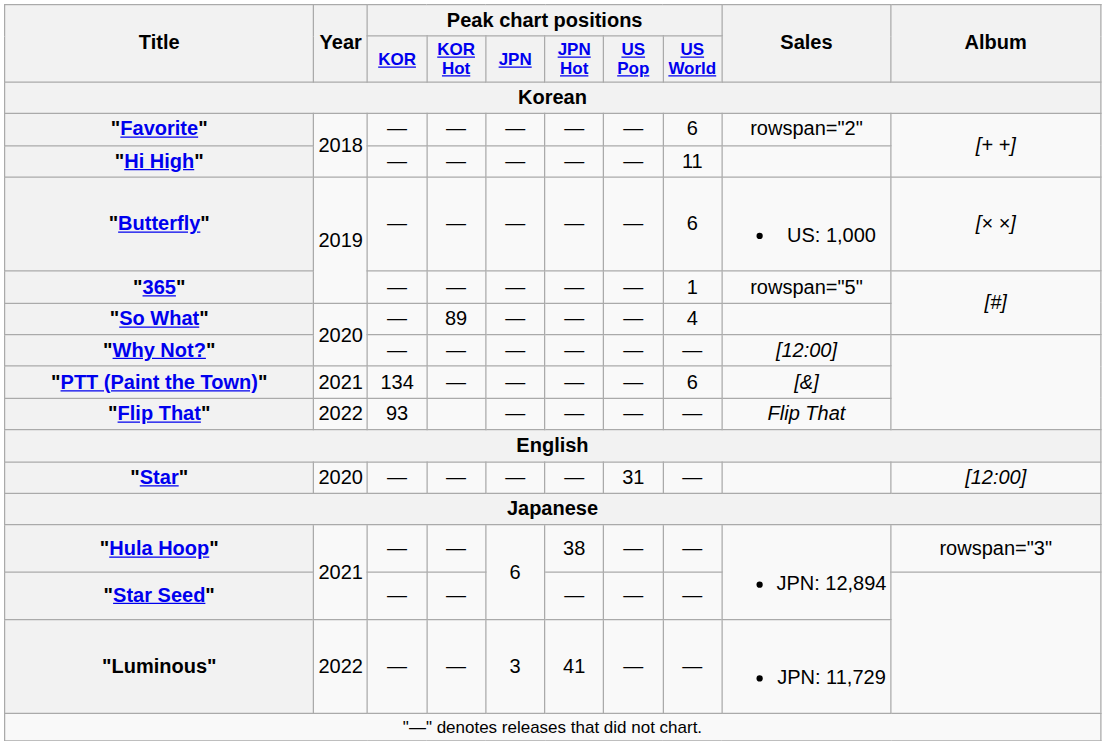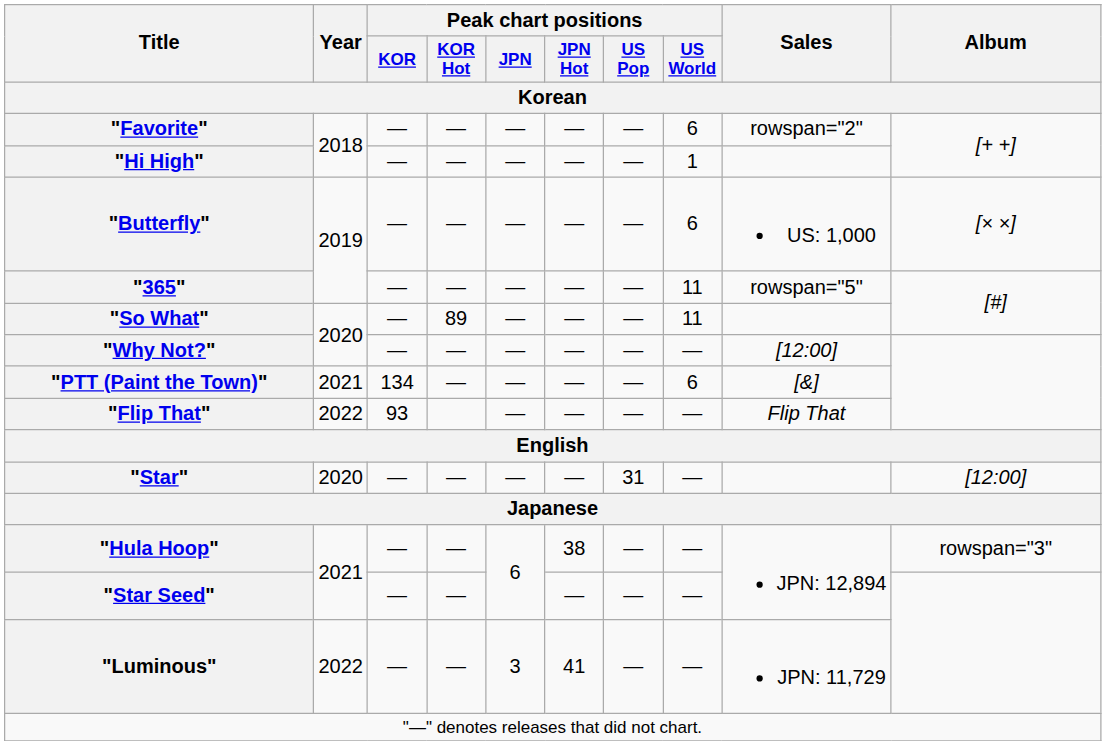(692, 161) 11 -> (692, 161) 1
(692, 286) 1 -> (692, 286) 11
(692, 318) 4 -> (692, 318) 11
